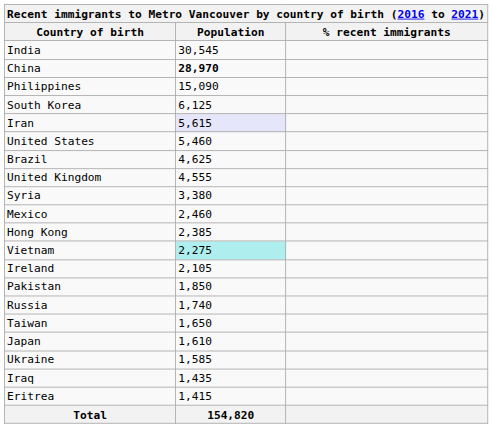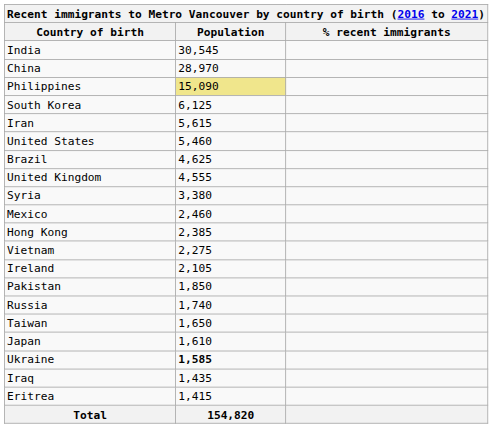(199, 68) bold -> (199, 68) normal
(199, 86) no background -> (199, 86) khaki background
(195, 123) lavender background -> (195, 123) no background
(195, 250) paleturquoise background -> (195, 250) no background
(195, 360) normal -> (195, 360) bold
